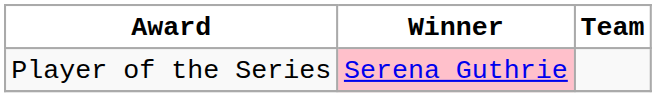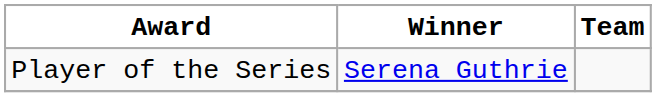(456, 70) pink background -> (456, 70) no background
